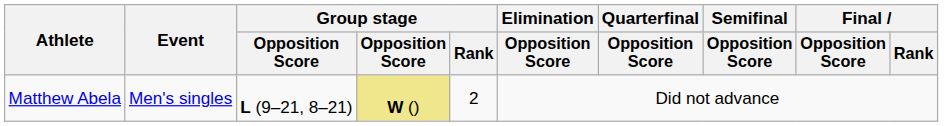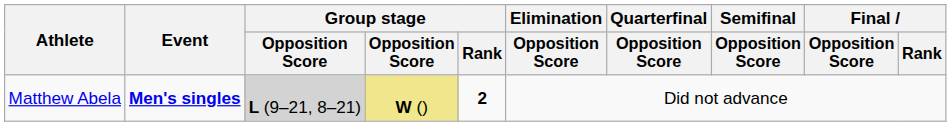(181, 99) normal -> (185, 99) bold
(296, 108) no background -> (305, 108) lightgrey background
(474, 99) normal -> (482, 99) bold
